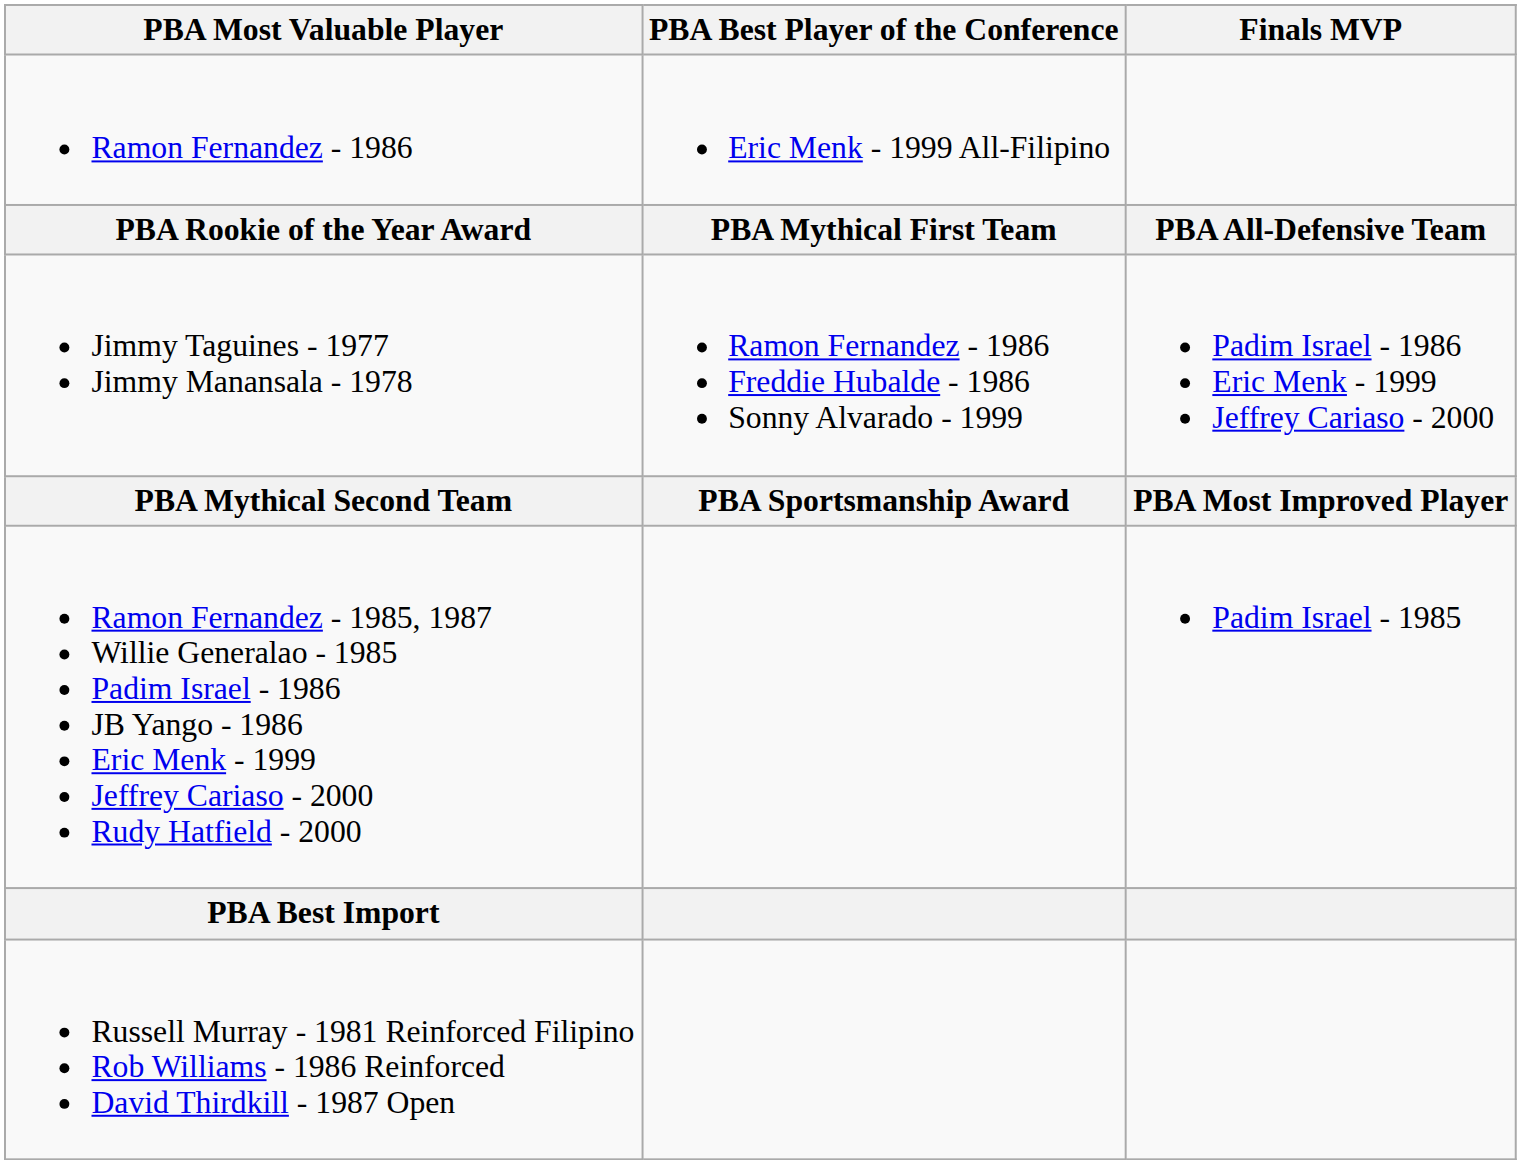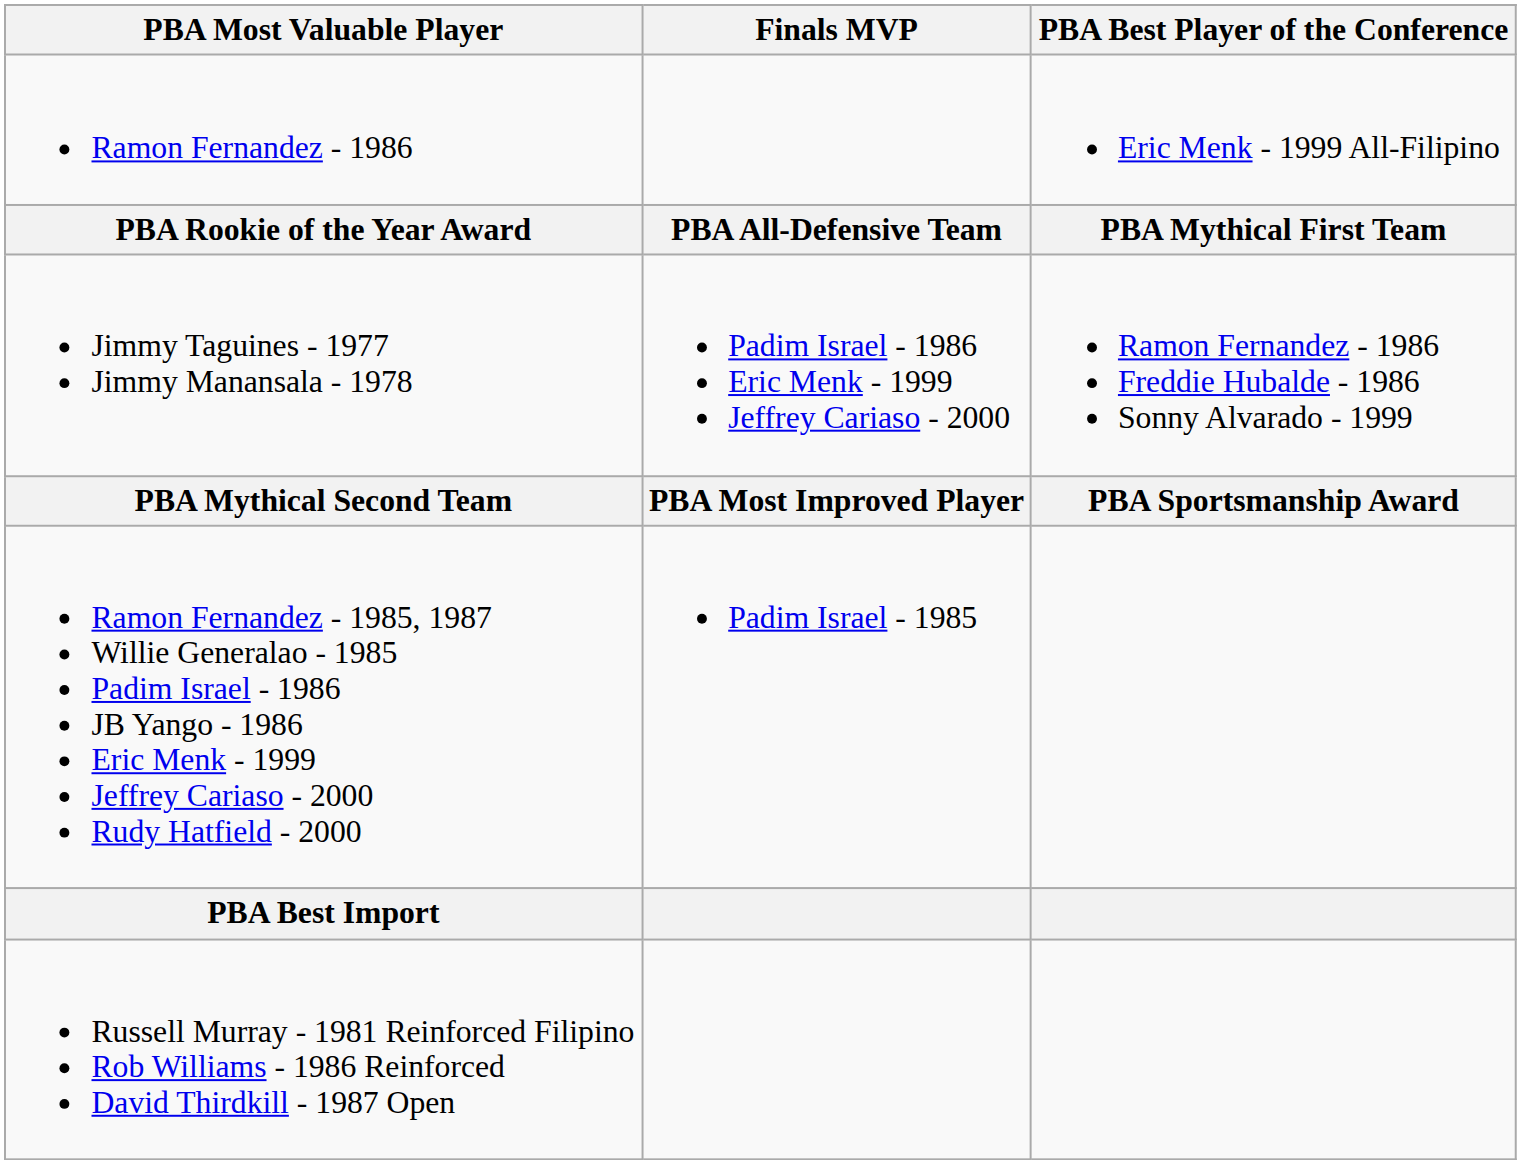columns swapped: (1321, 29) <-> (884, 29)
